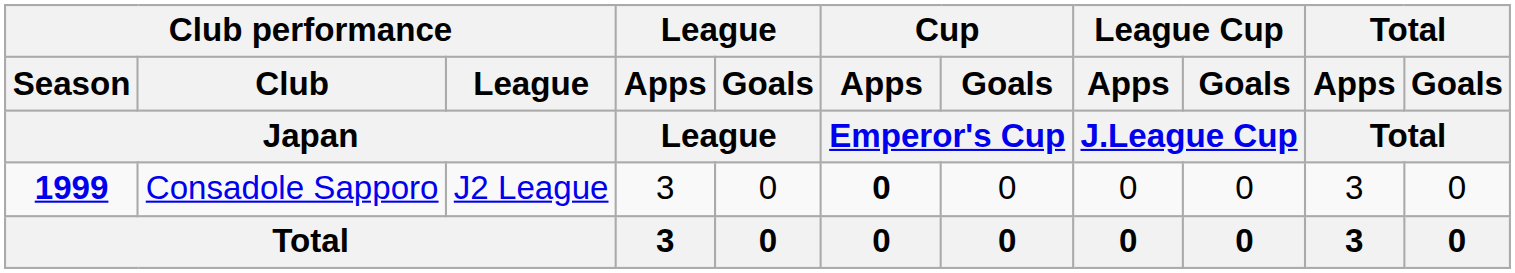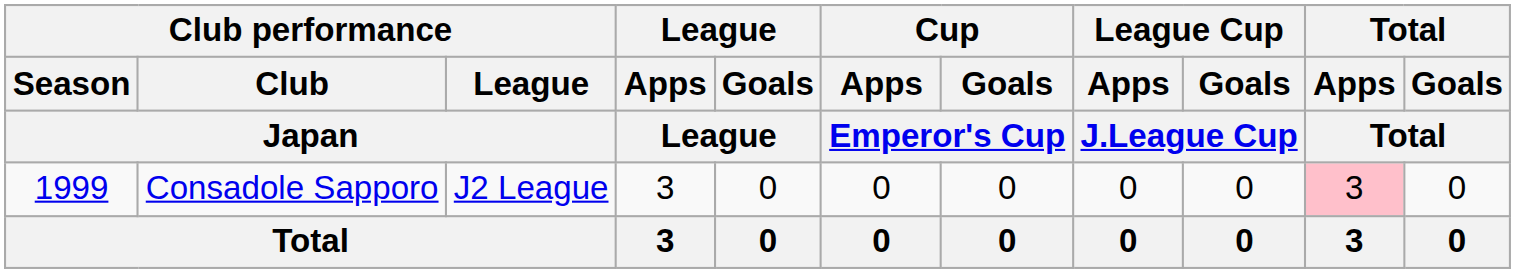(72, 188) bold -> (72, 188) normal
(882, 188) bold -> (882, 188) normal
(1354, 188) no background -> (1354, 188) pink background
